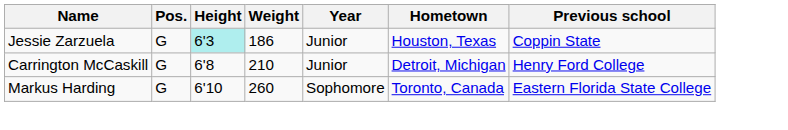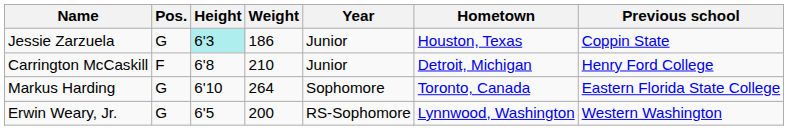(161, 64) G -> (160, 64) F
(261, 88) 260 -> (261, 88) 264
+ row: (63, 112)
